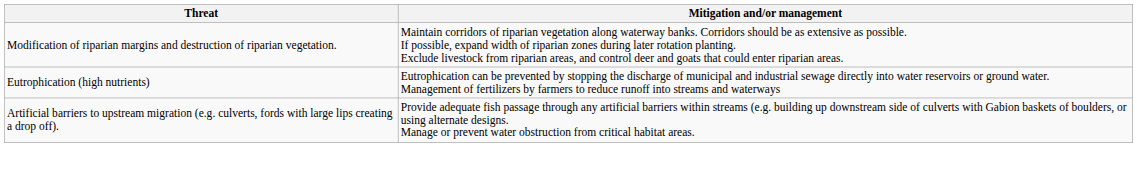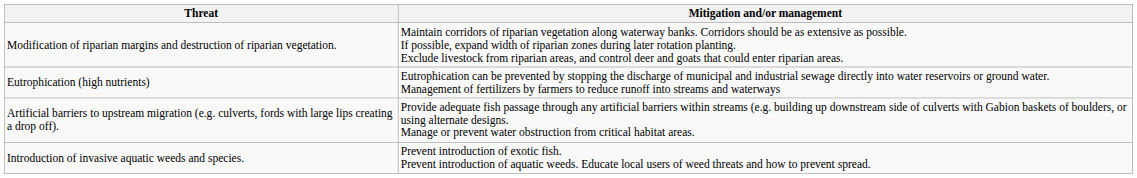+ row: (126, 157)
